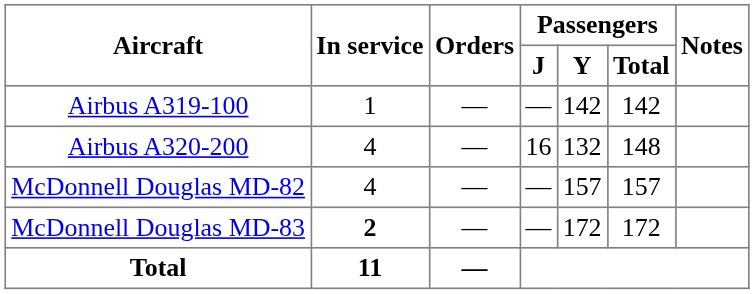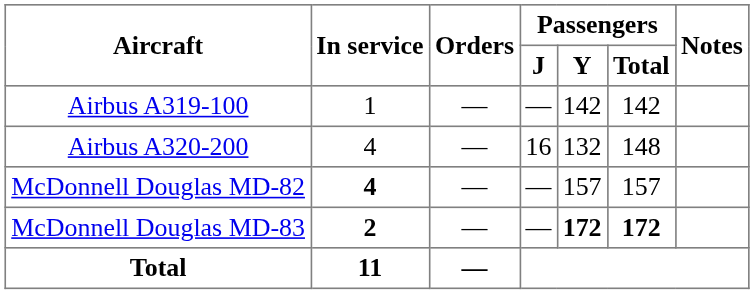(370, 186) normal -> (370, 186) bold
(582, 227) normal -> (582, 227) bold
(641, 227) normal -> (641, 227) bold
